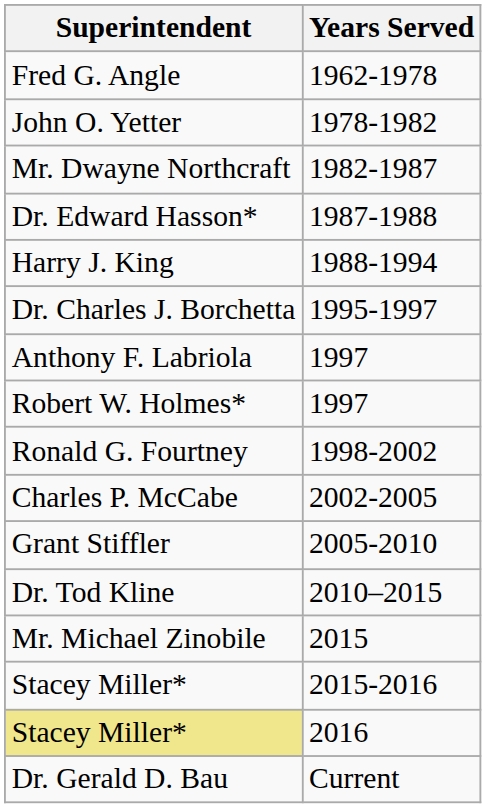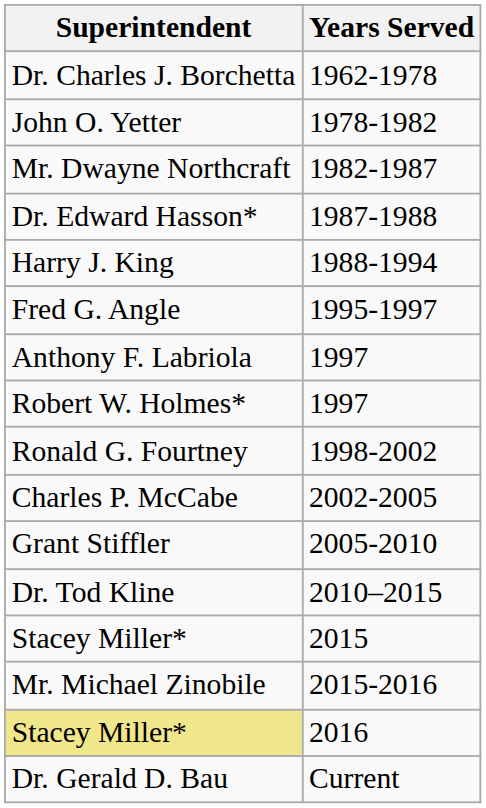(96, 74) Fred G. Angle -> (154, 74) Dr. Charles J. Borchetta
(154, 309) Dr. Charles J. Borchetta -> (96, 309) Fred G. Angle
(139, 638) Mr. Michael Zinobile -> (99, 638) Stacey Miller*
(99, 685) Stacey Miller* -> (139, 685) Mr. Michael Zinobile
